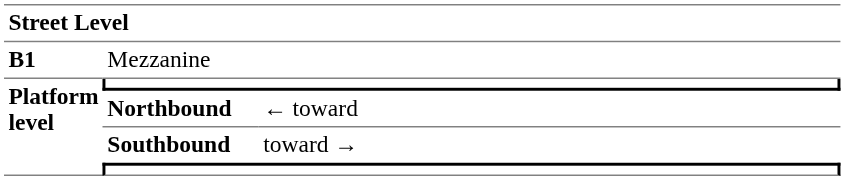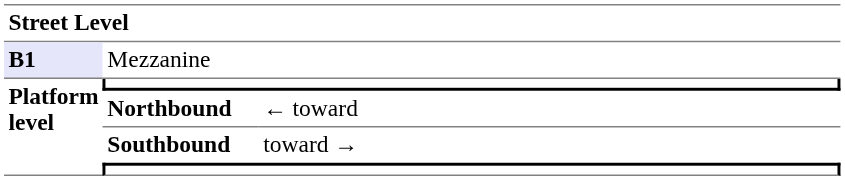(22, 59) no background -> (22, 59) lavender background
